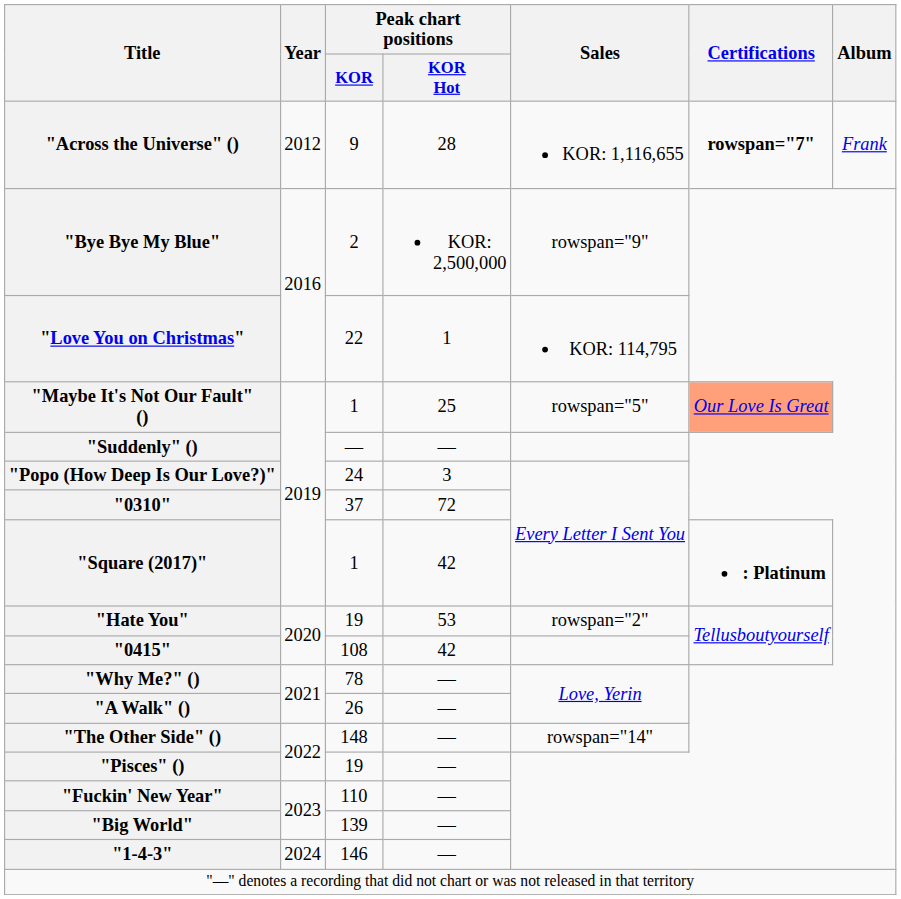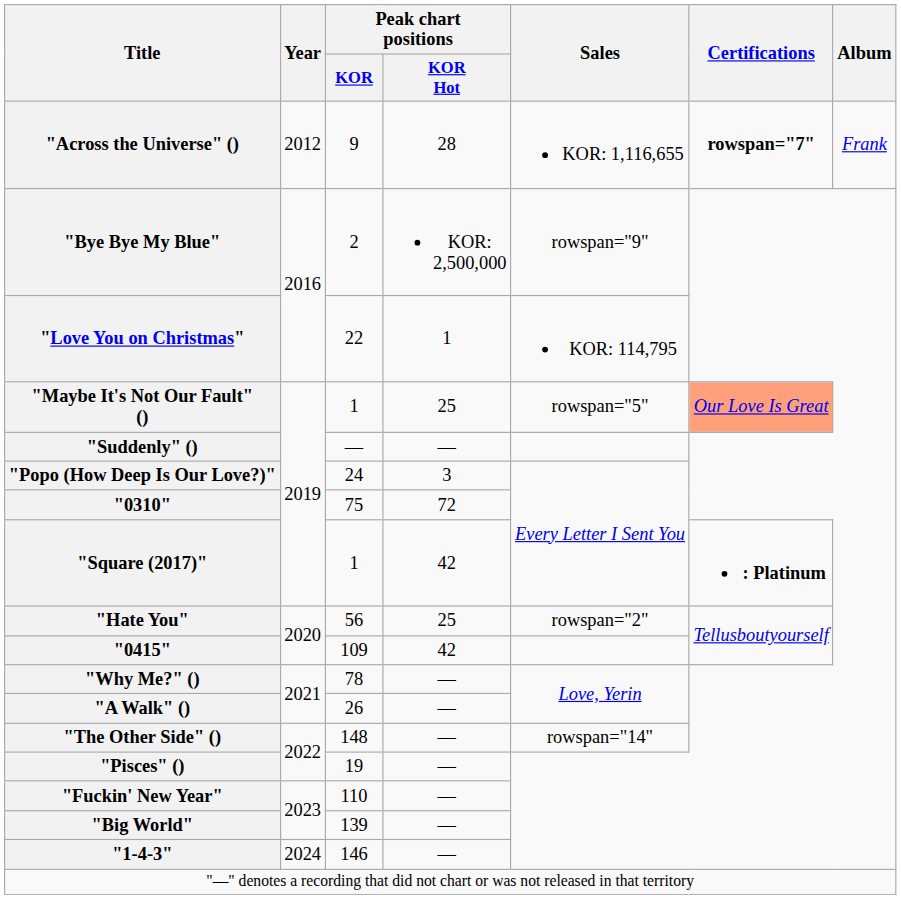(354, 504) 37 -> (354, 504) 75
(354, 620) 19 -> (354, 620) 56
(447, 620) 53 -> (447, 620) 25
(354, 649) 108 -> (354, 649) 109
